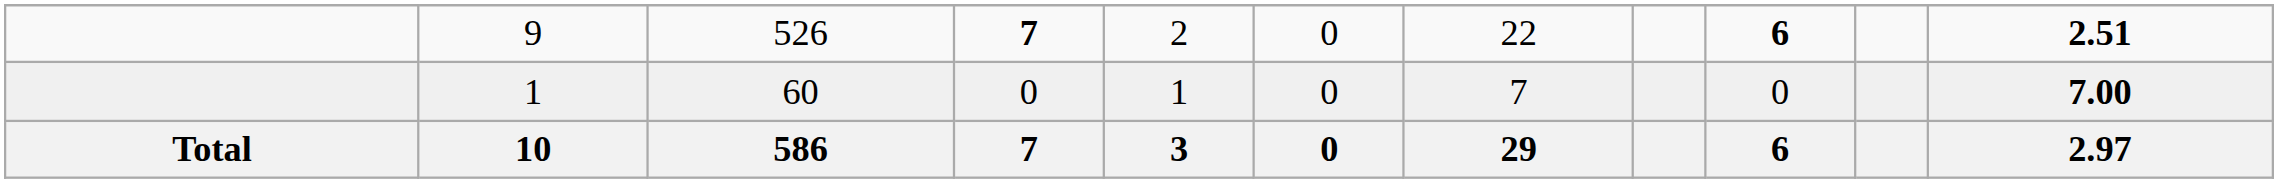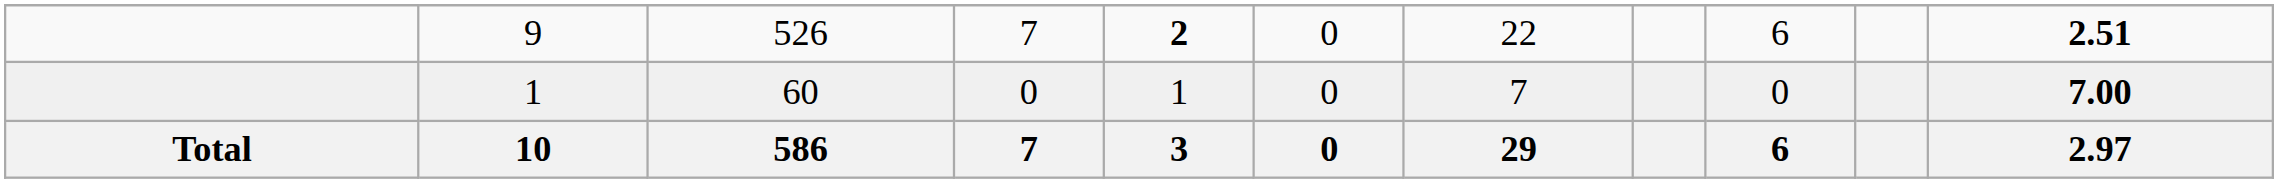(1029, 33) bold -> (1029, 33) normal
(1179, 33) normal -> (1179, 33) bold
(1780, 33) bold -> (1780, 33) normal
